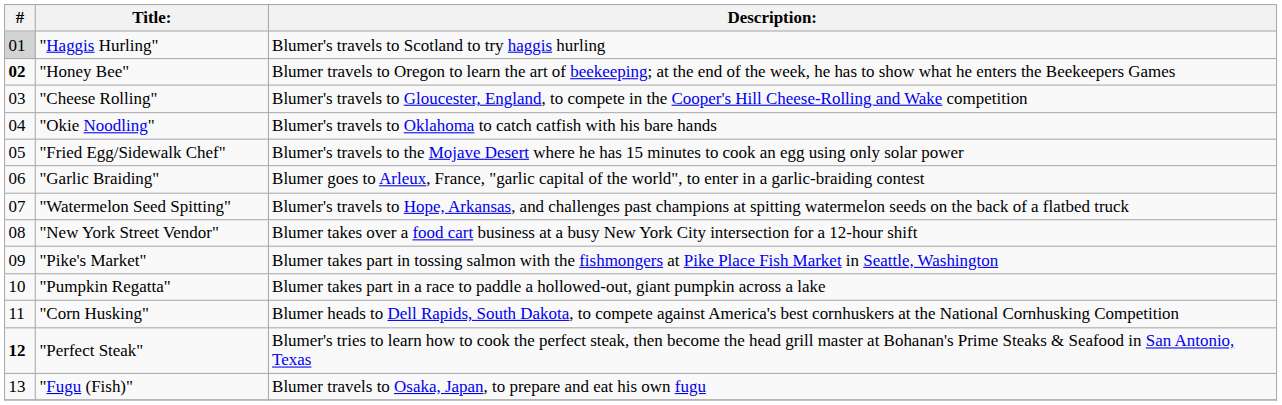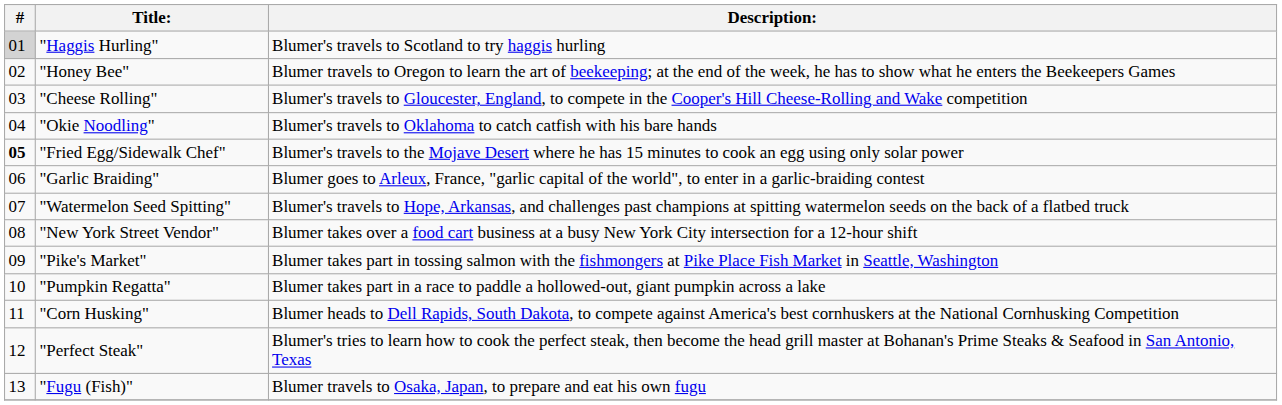(17, 71) bold -> (17, 71) normal
(17, 152) normal -> (17, 152) bold
(17, 350) bold -> (17, 350) normal
